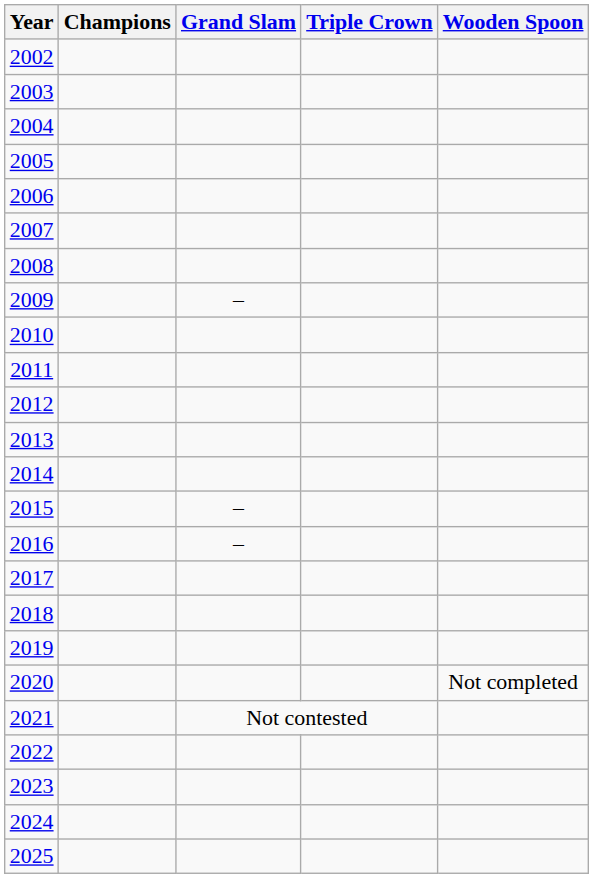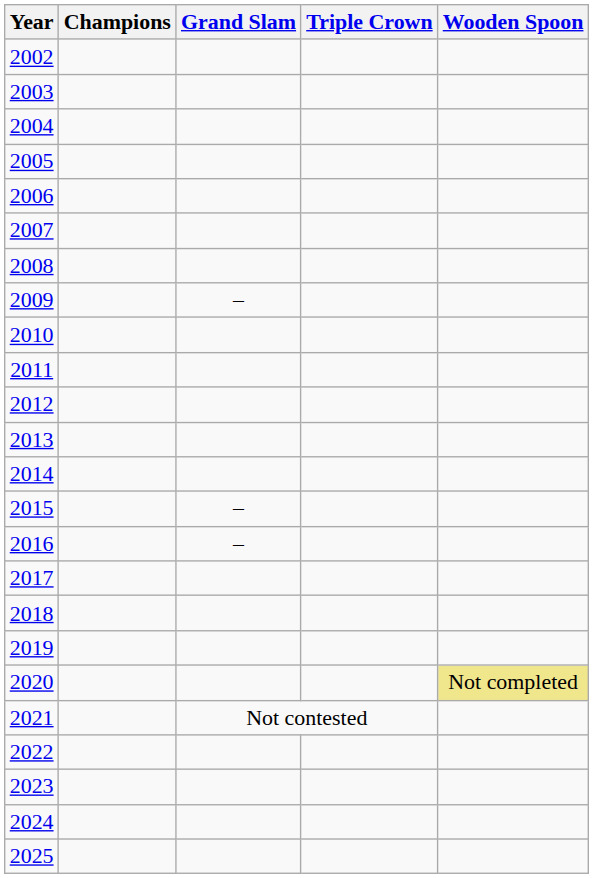(513, 682) no background -> (513, 682) khaki background
